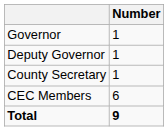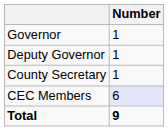(116, 95) no background -> (116, 95) lavender background
